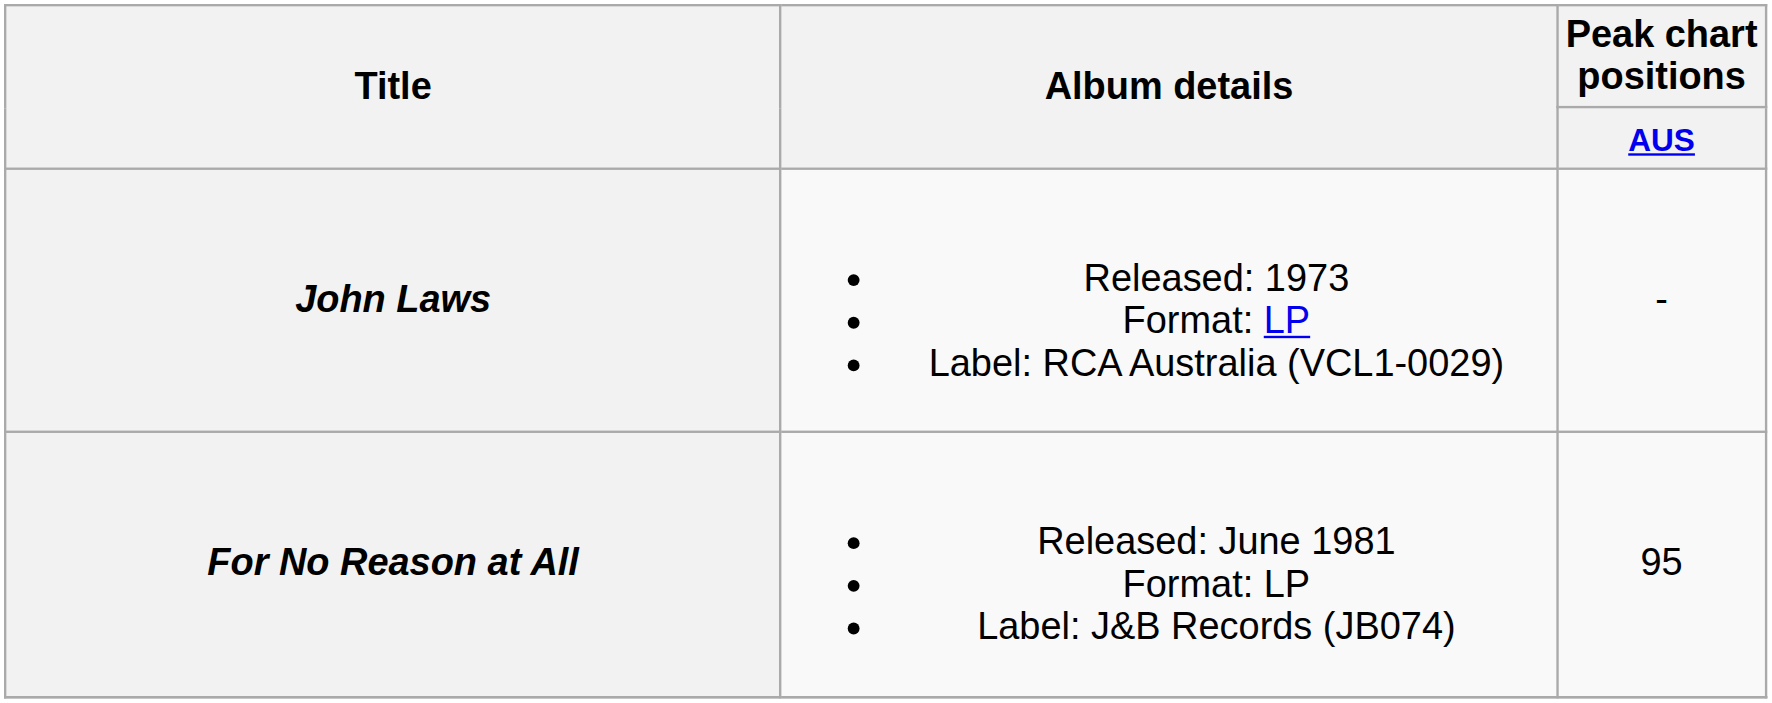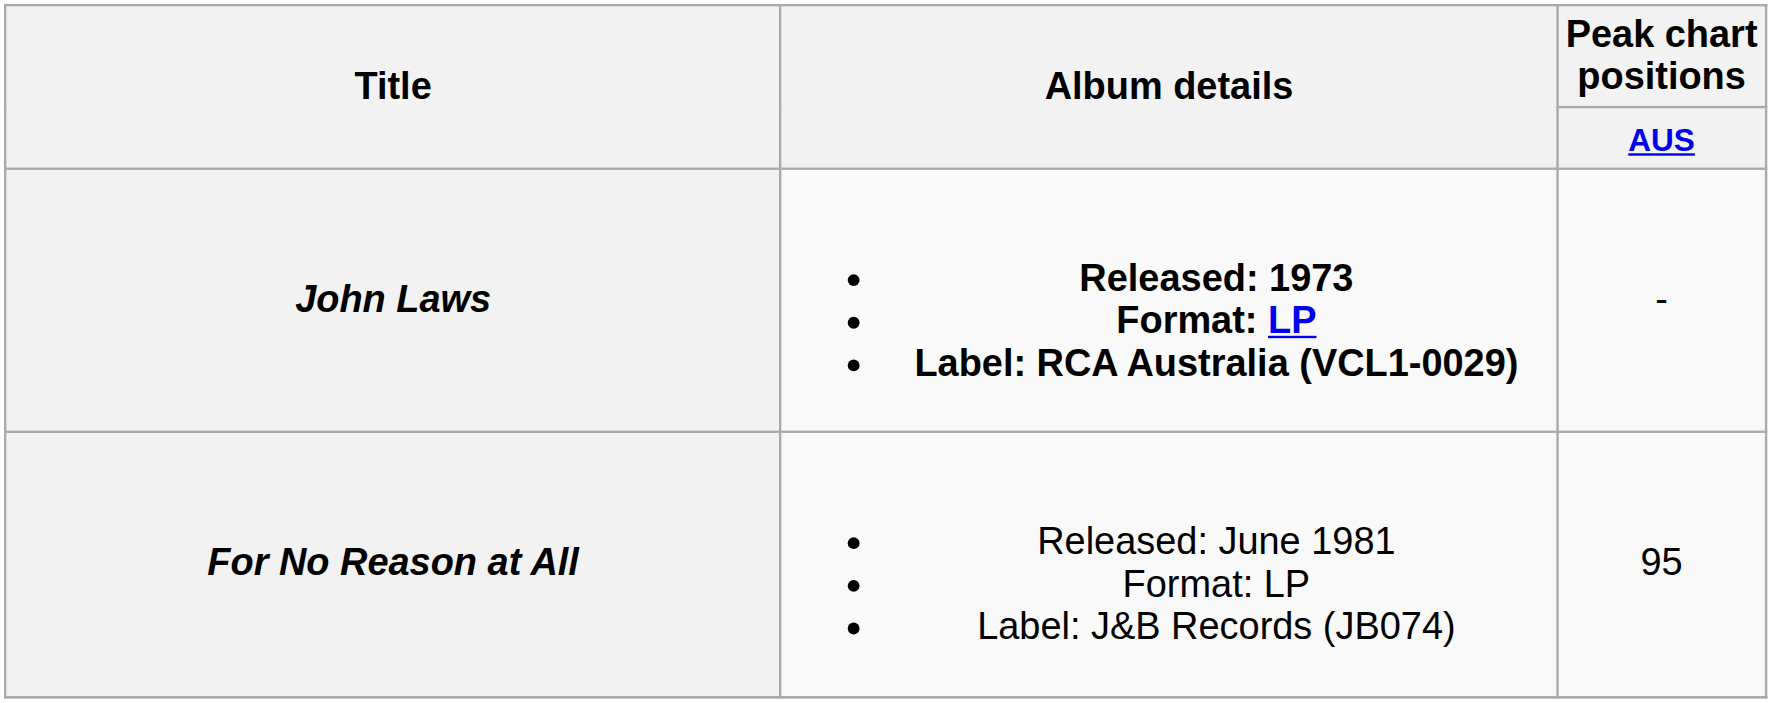(1169, 321) normal -> (1169, 321) bold
